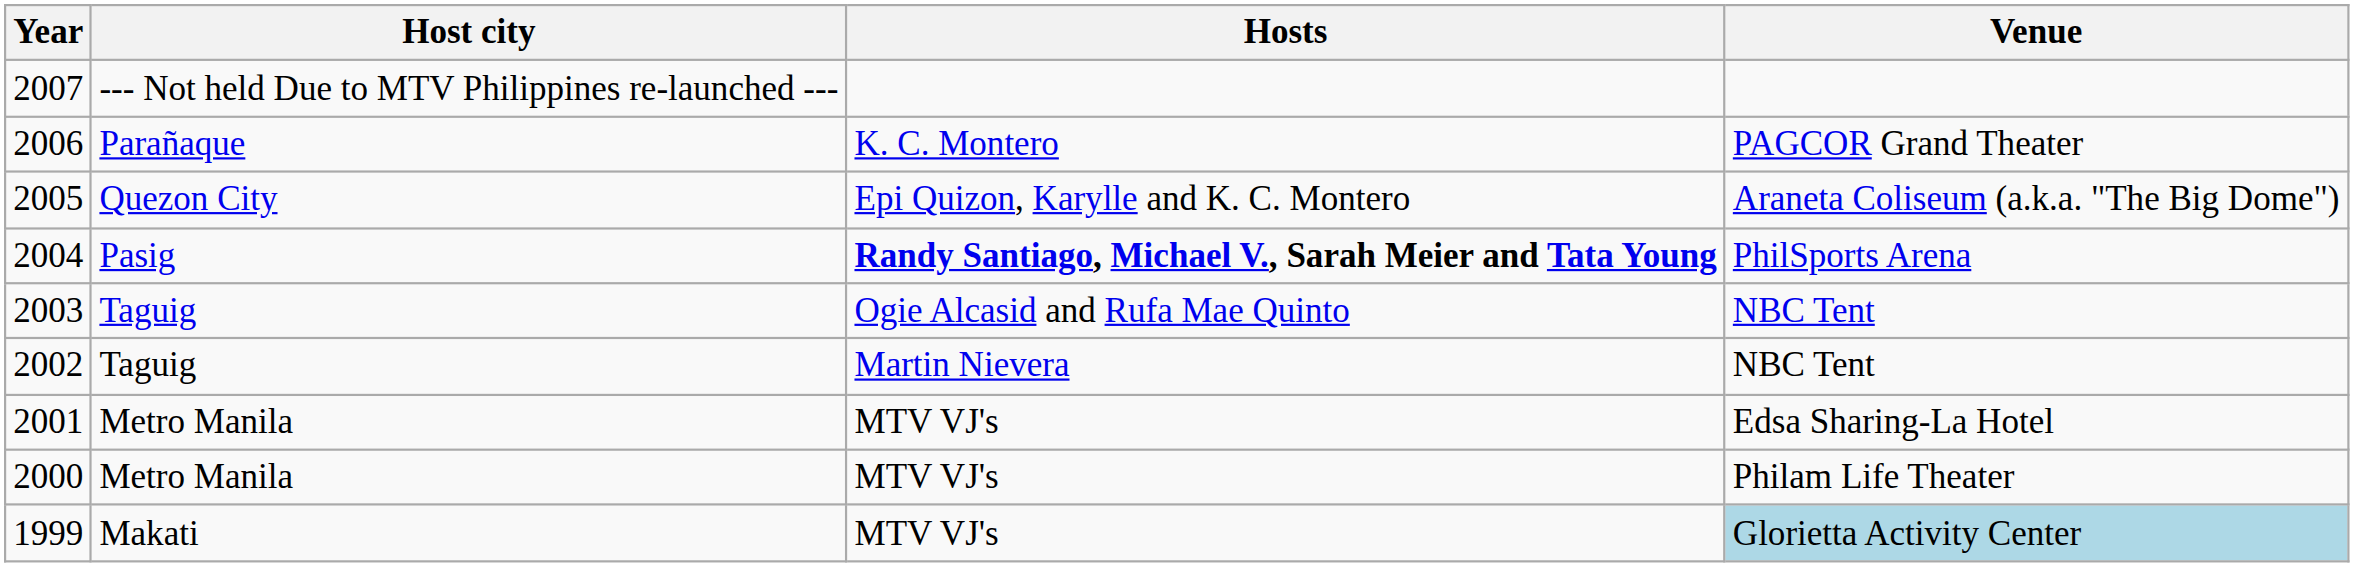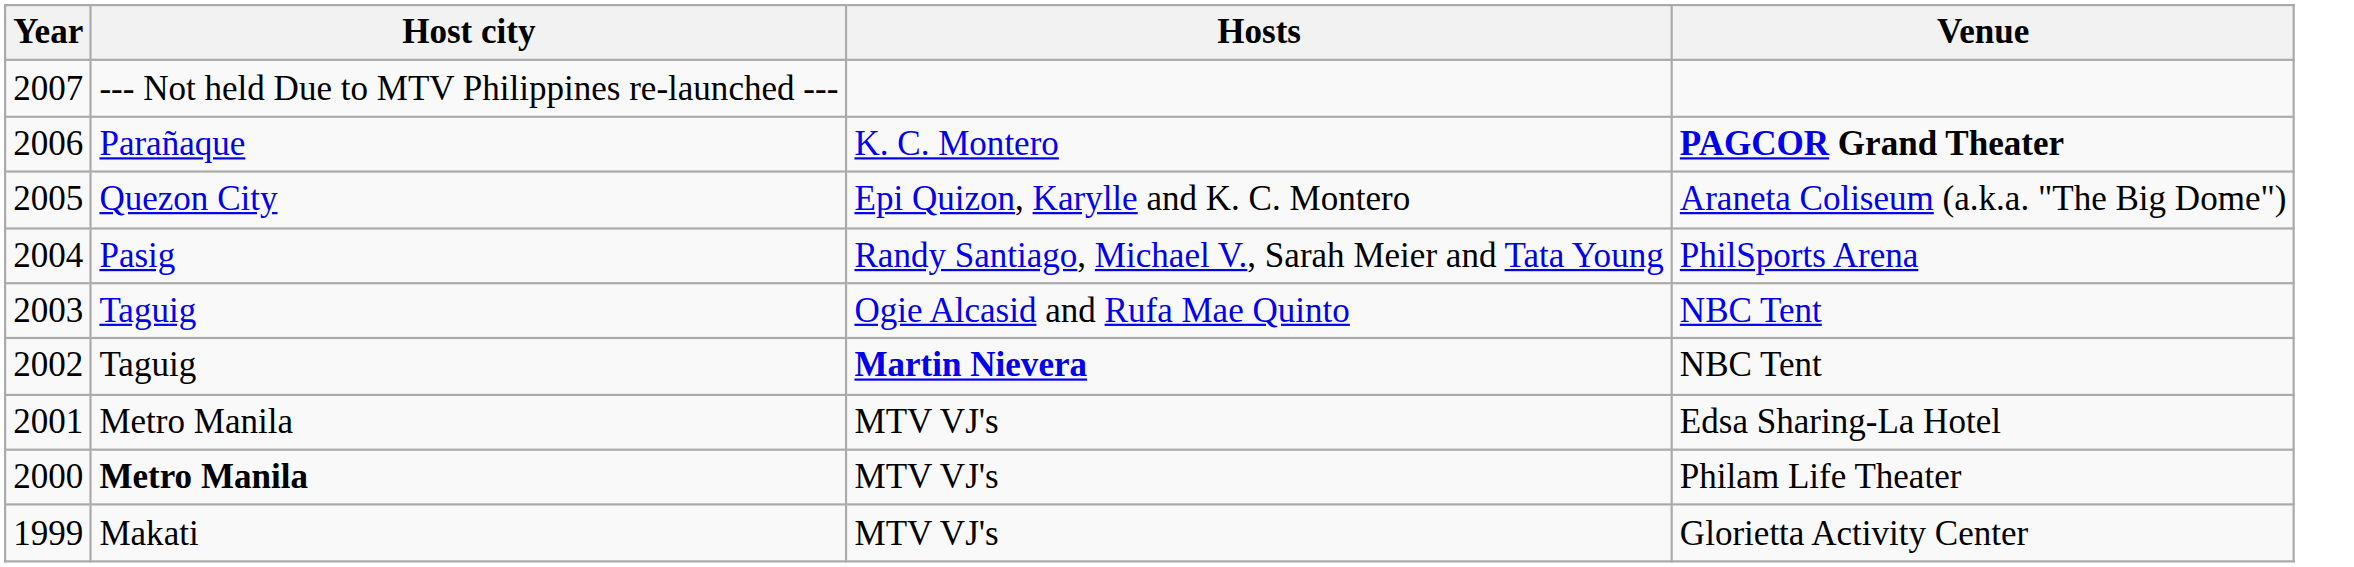(1908, 143) normal -> (1872, 143) bold
(1286, 254) bold -> (1259, 254) normal
(962, 365) normal -> (971, 365) bold
(196, 476) normal -> (204, 476) bold
(1907, 532) lightblue background -> (1854, 532) no background
